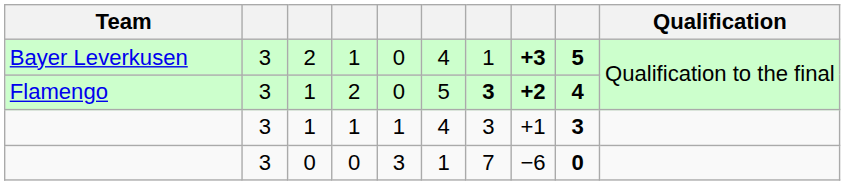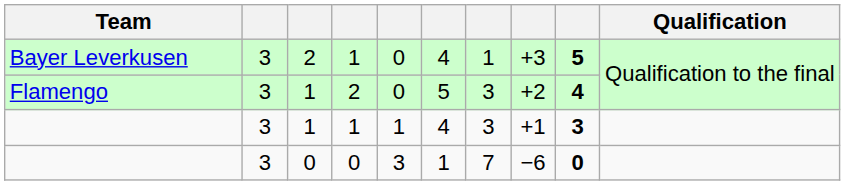(533, 57) bold -> (533, 57) normal
(488, 92) bold -> (488, 92) normal
(533, 92) bold -> (533, 92) normal
